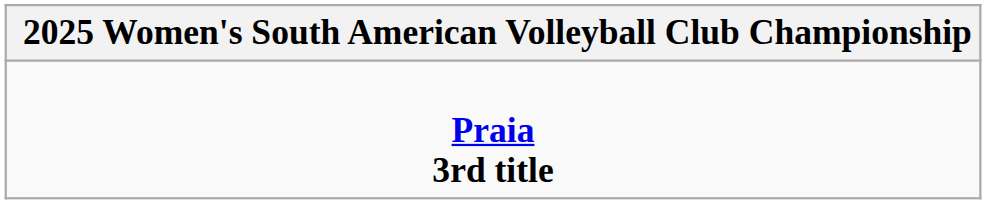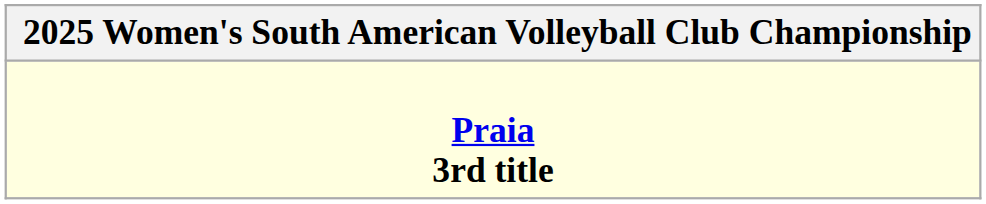(493, 148) no background -> (493, 148) lightyellow background
